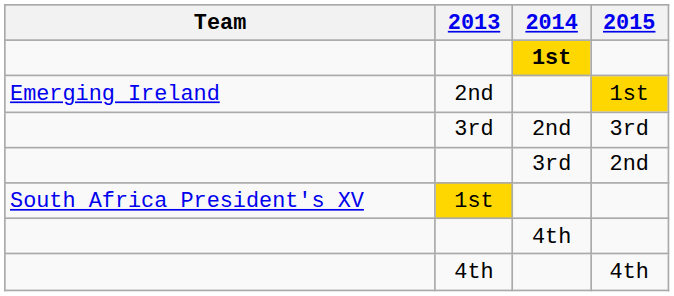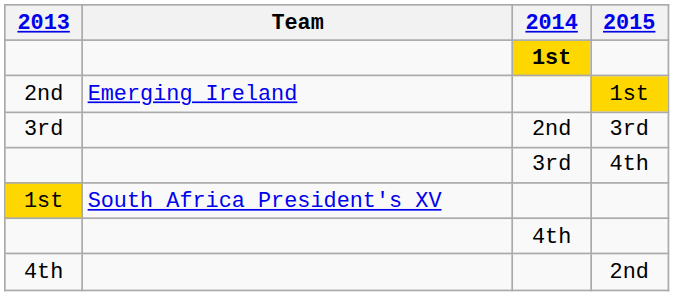columns swapped: (220, 23) <-> (474, 23)
(629, 165) 2nd -> (629, 165) 4th
(629, 272) 4th -> (629, 272) 2nd
